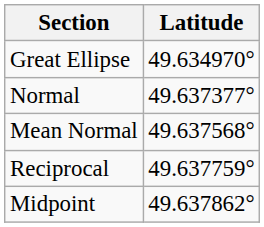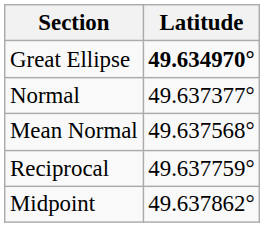(201, 58) normal -> (201, 58) bold
